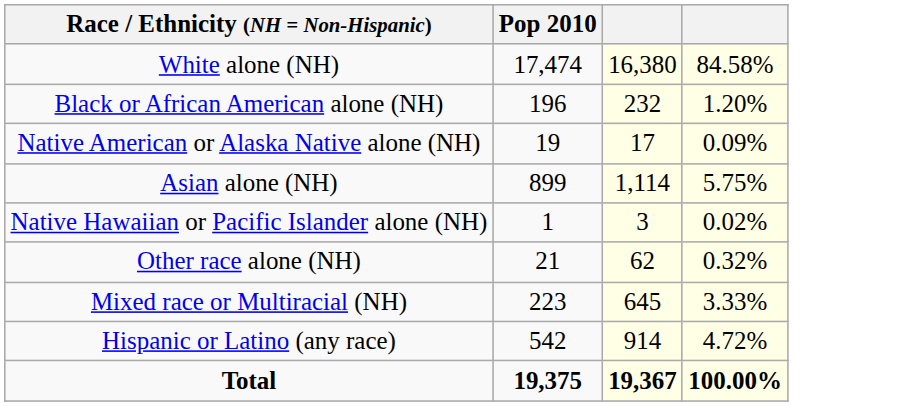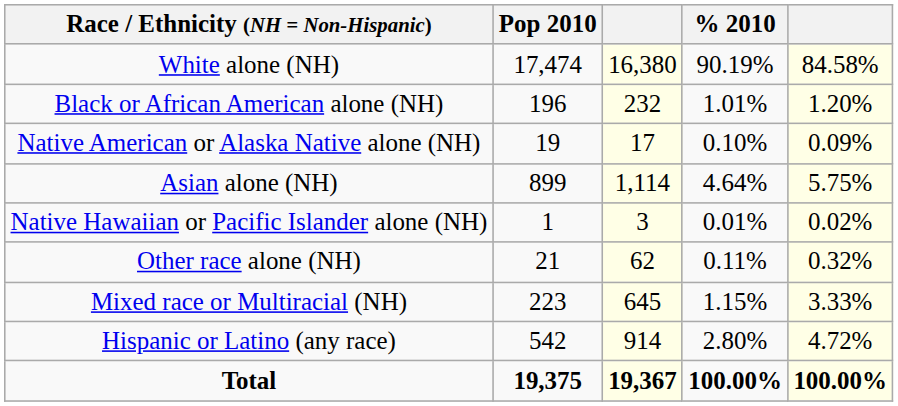+ column: (735, 24)
